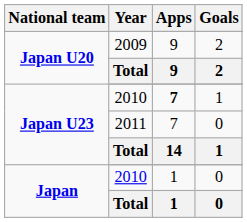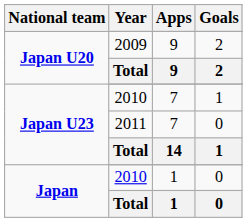(174, 97) bold -> (174, 97) normal
